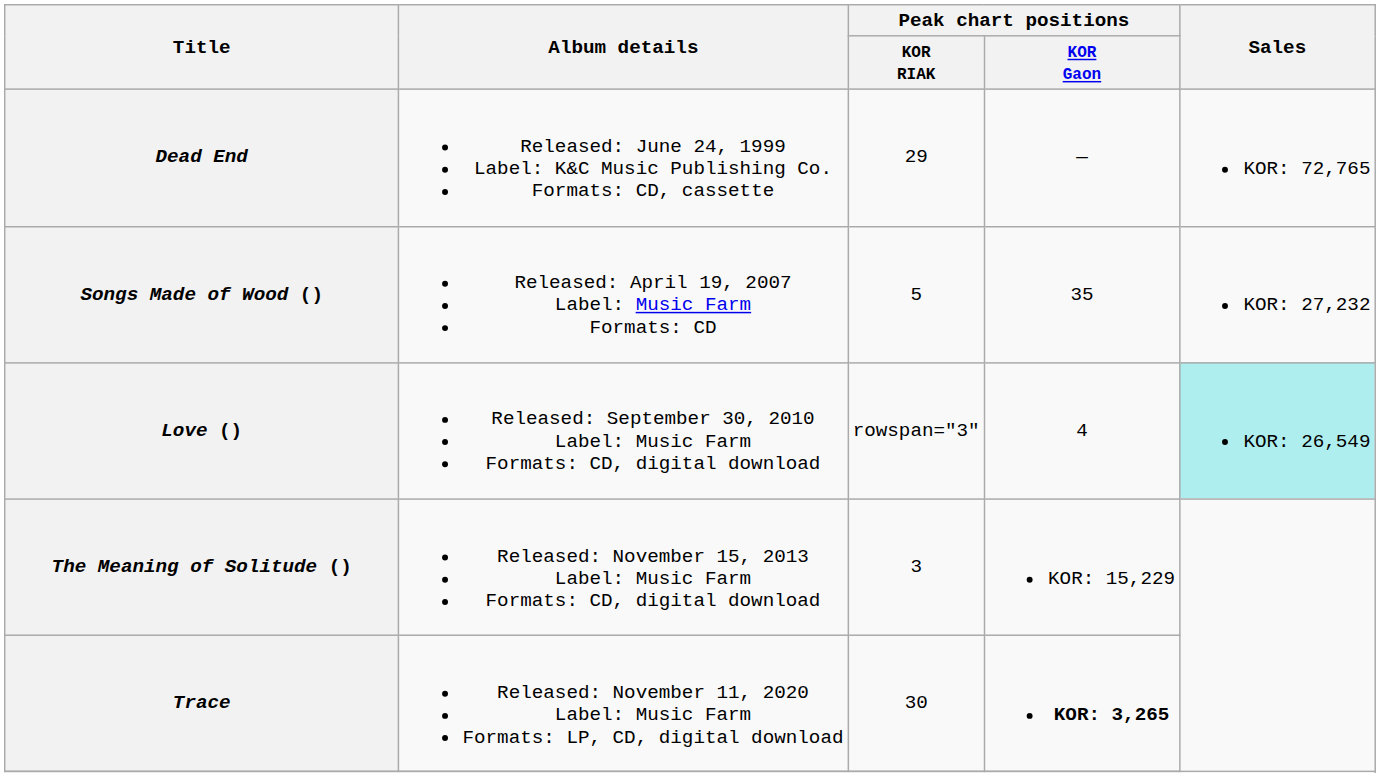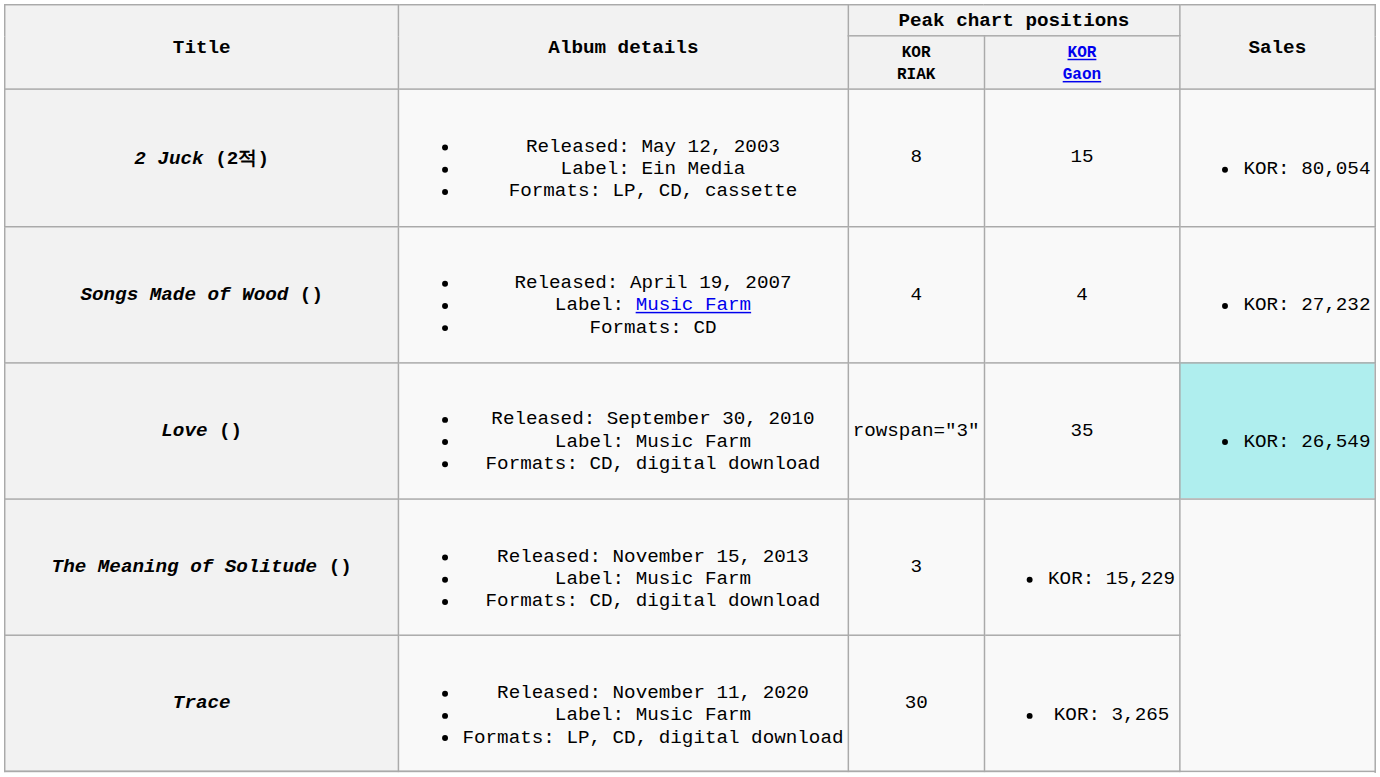- row: (202, 158)
+ row: (202, 159)
(916, 294) 5 -> (916, 294) 4
(1082, 294) 35 -> (1082, 294) 4
(1082, 431) 4 -> (1082, 431) 35
(1082, 715) bold -> (1082, 715) normal
